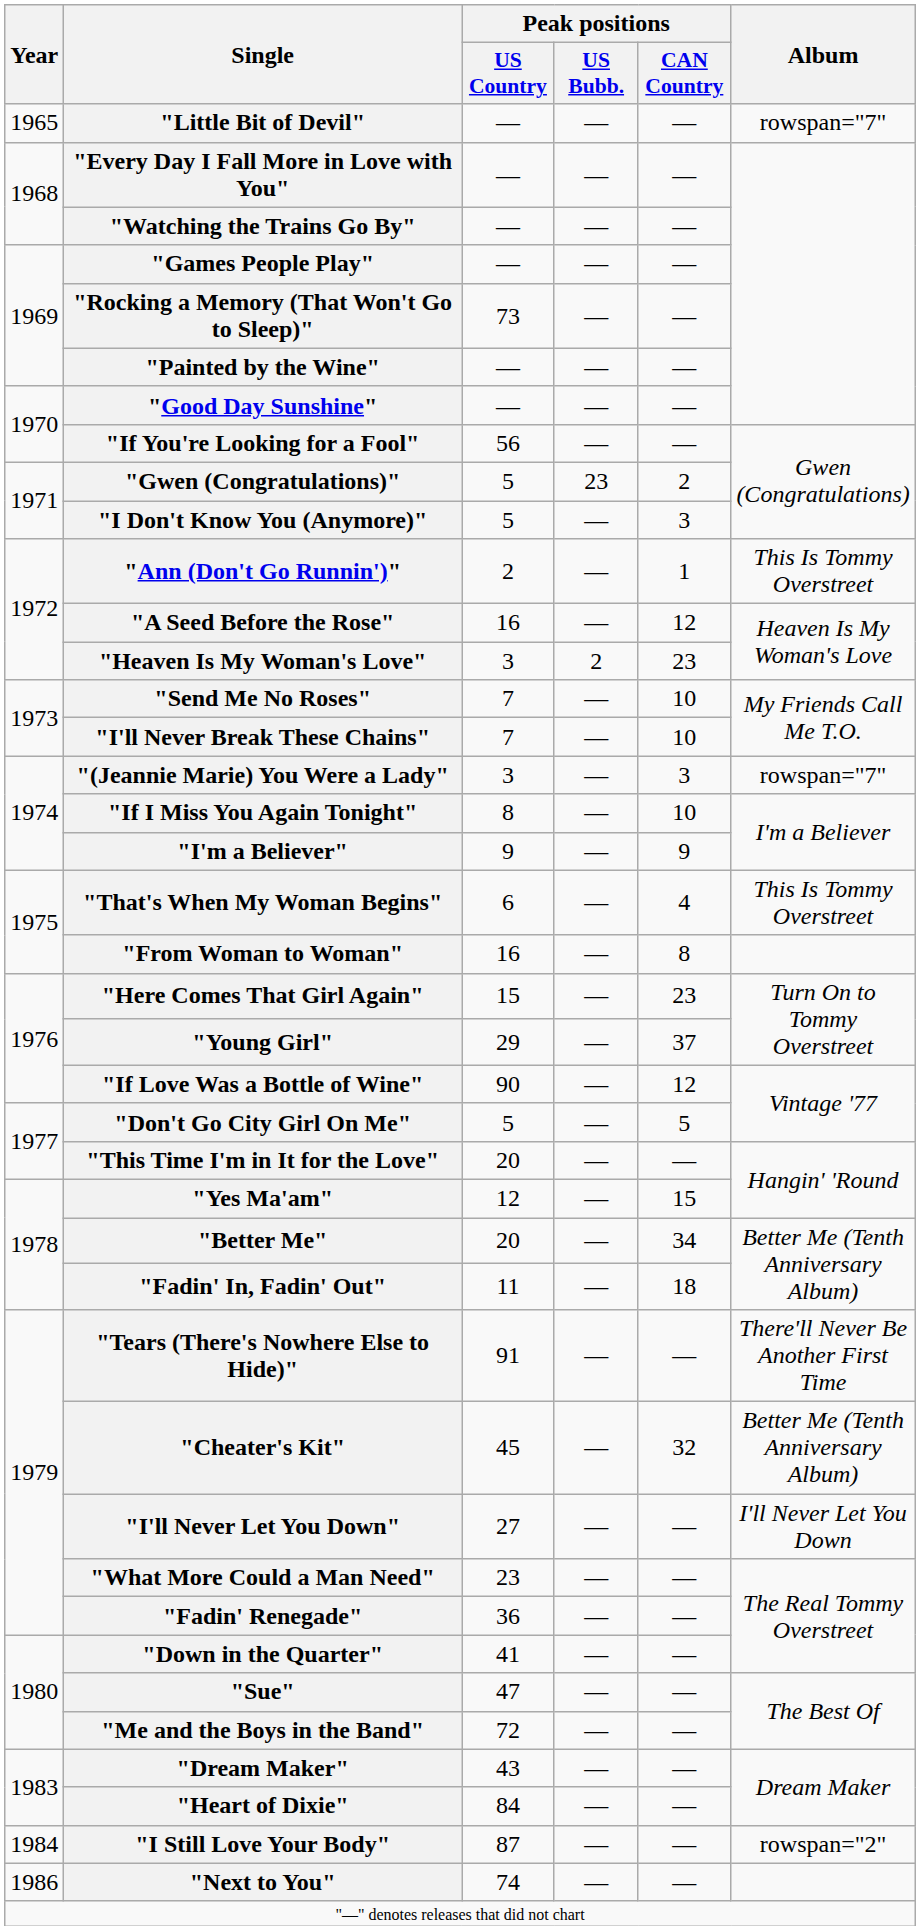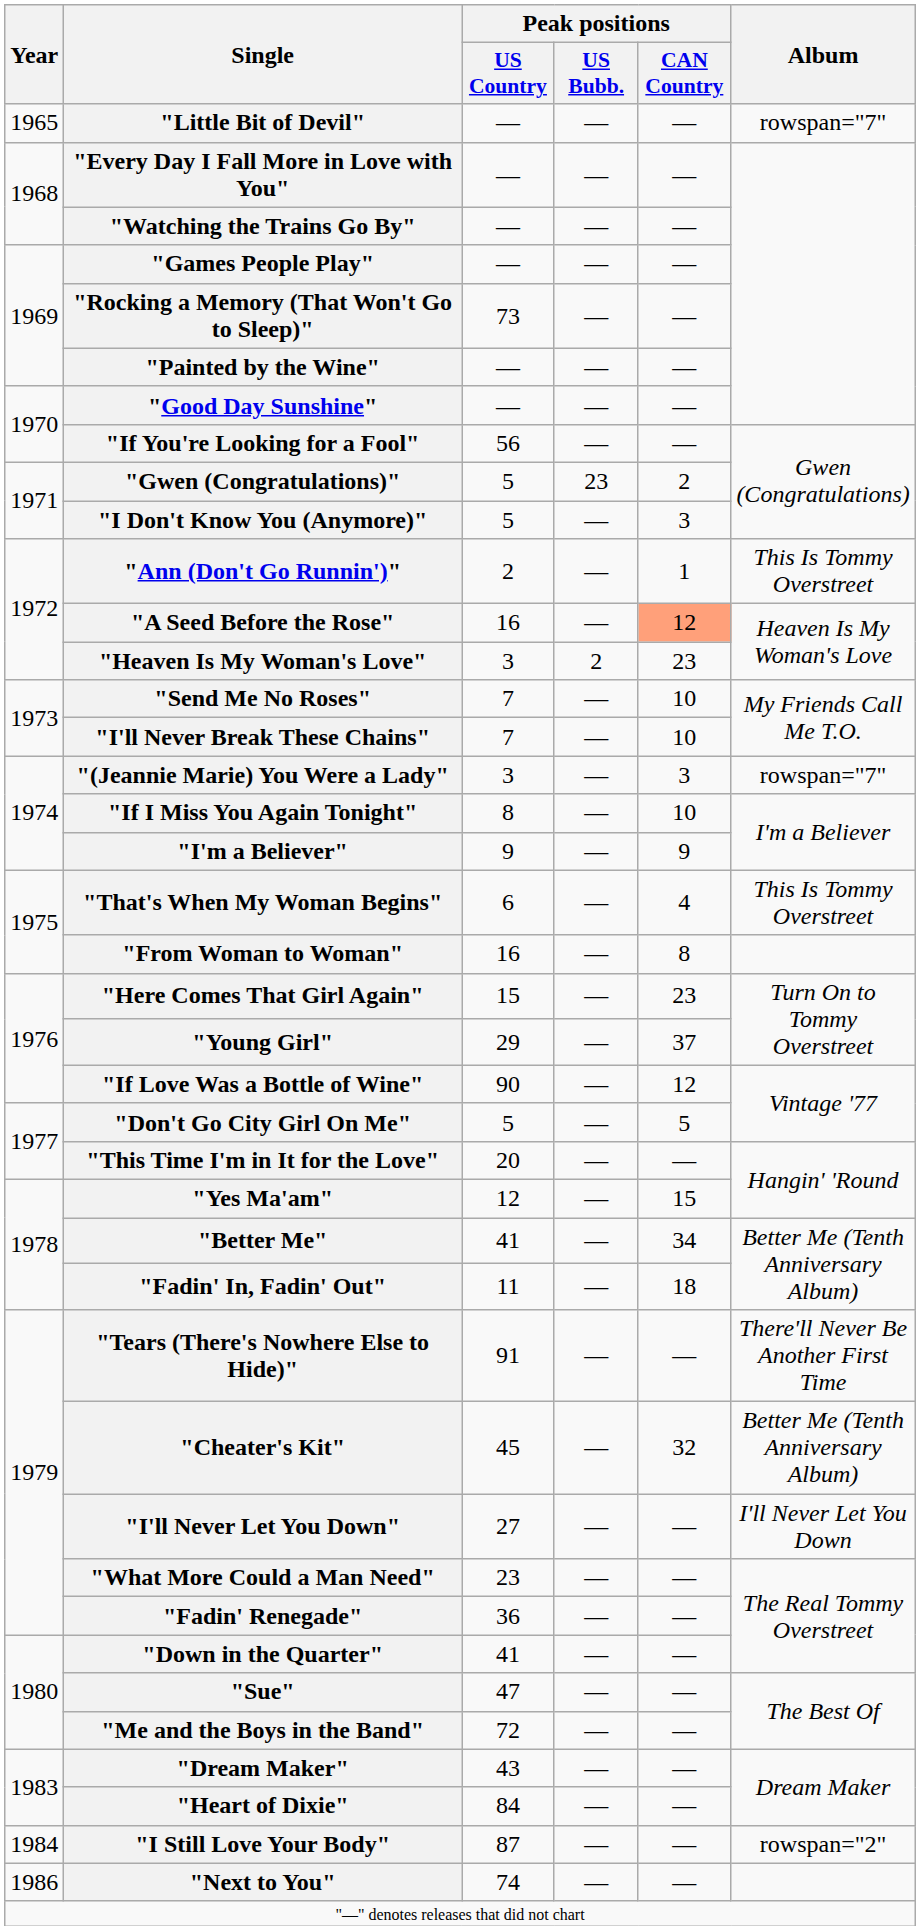(684, 622) no background -> (684, 622) lightsalmon background
(508, 1240) 20 -> (508, 1240) 41
